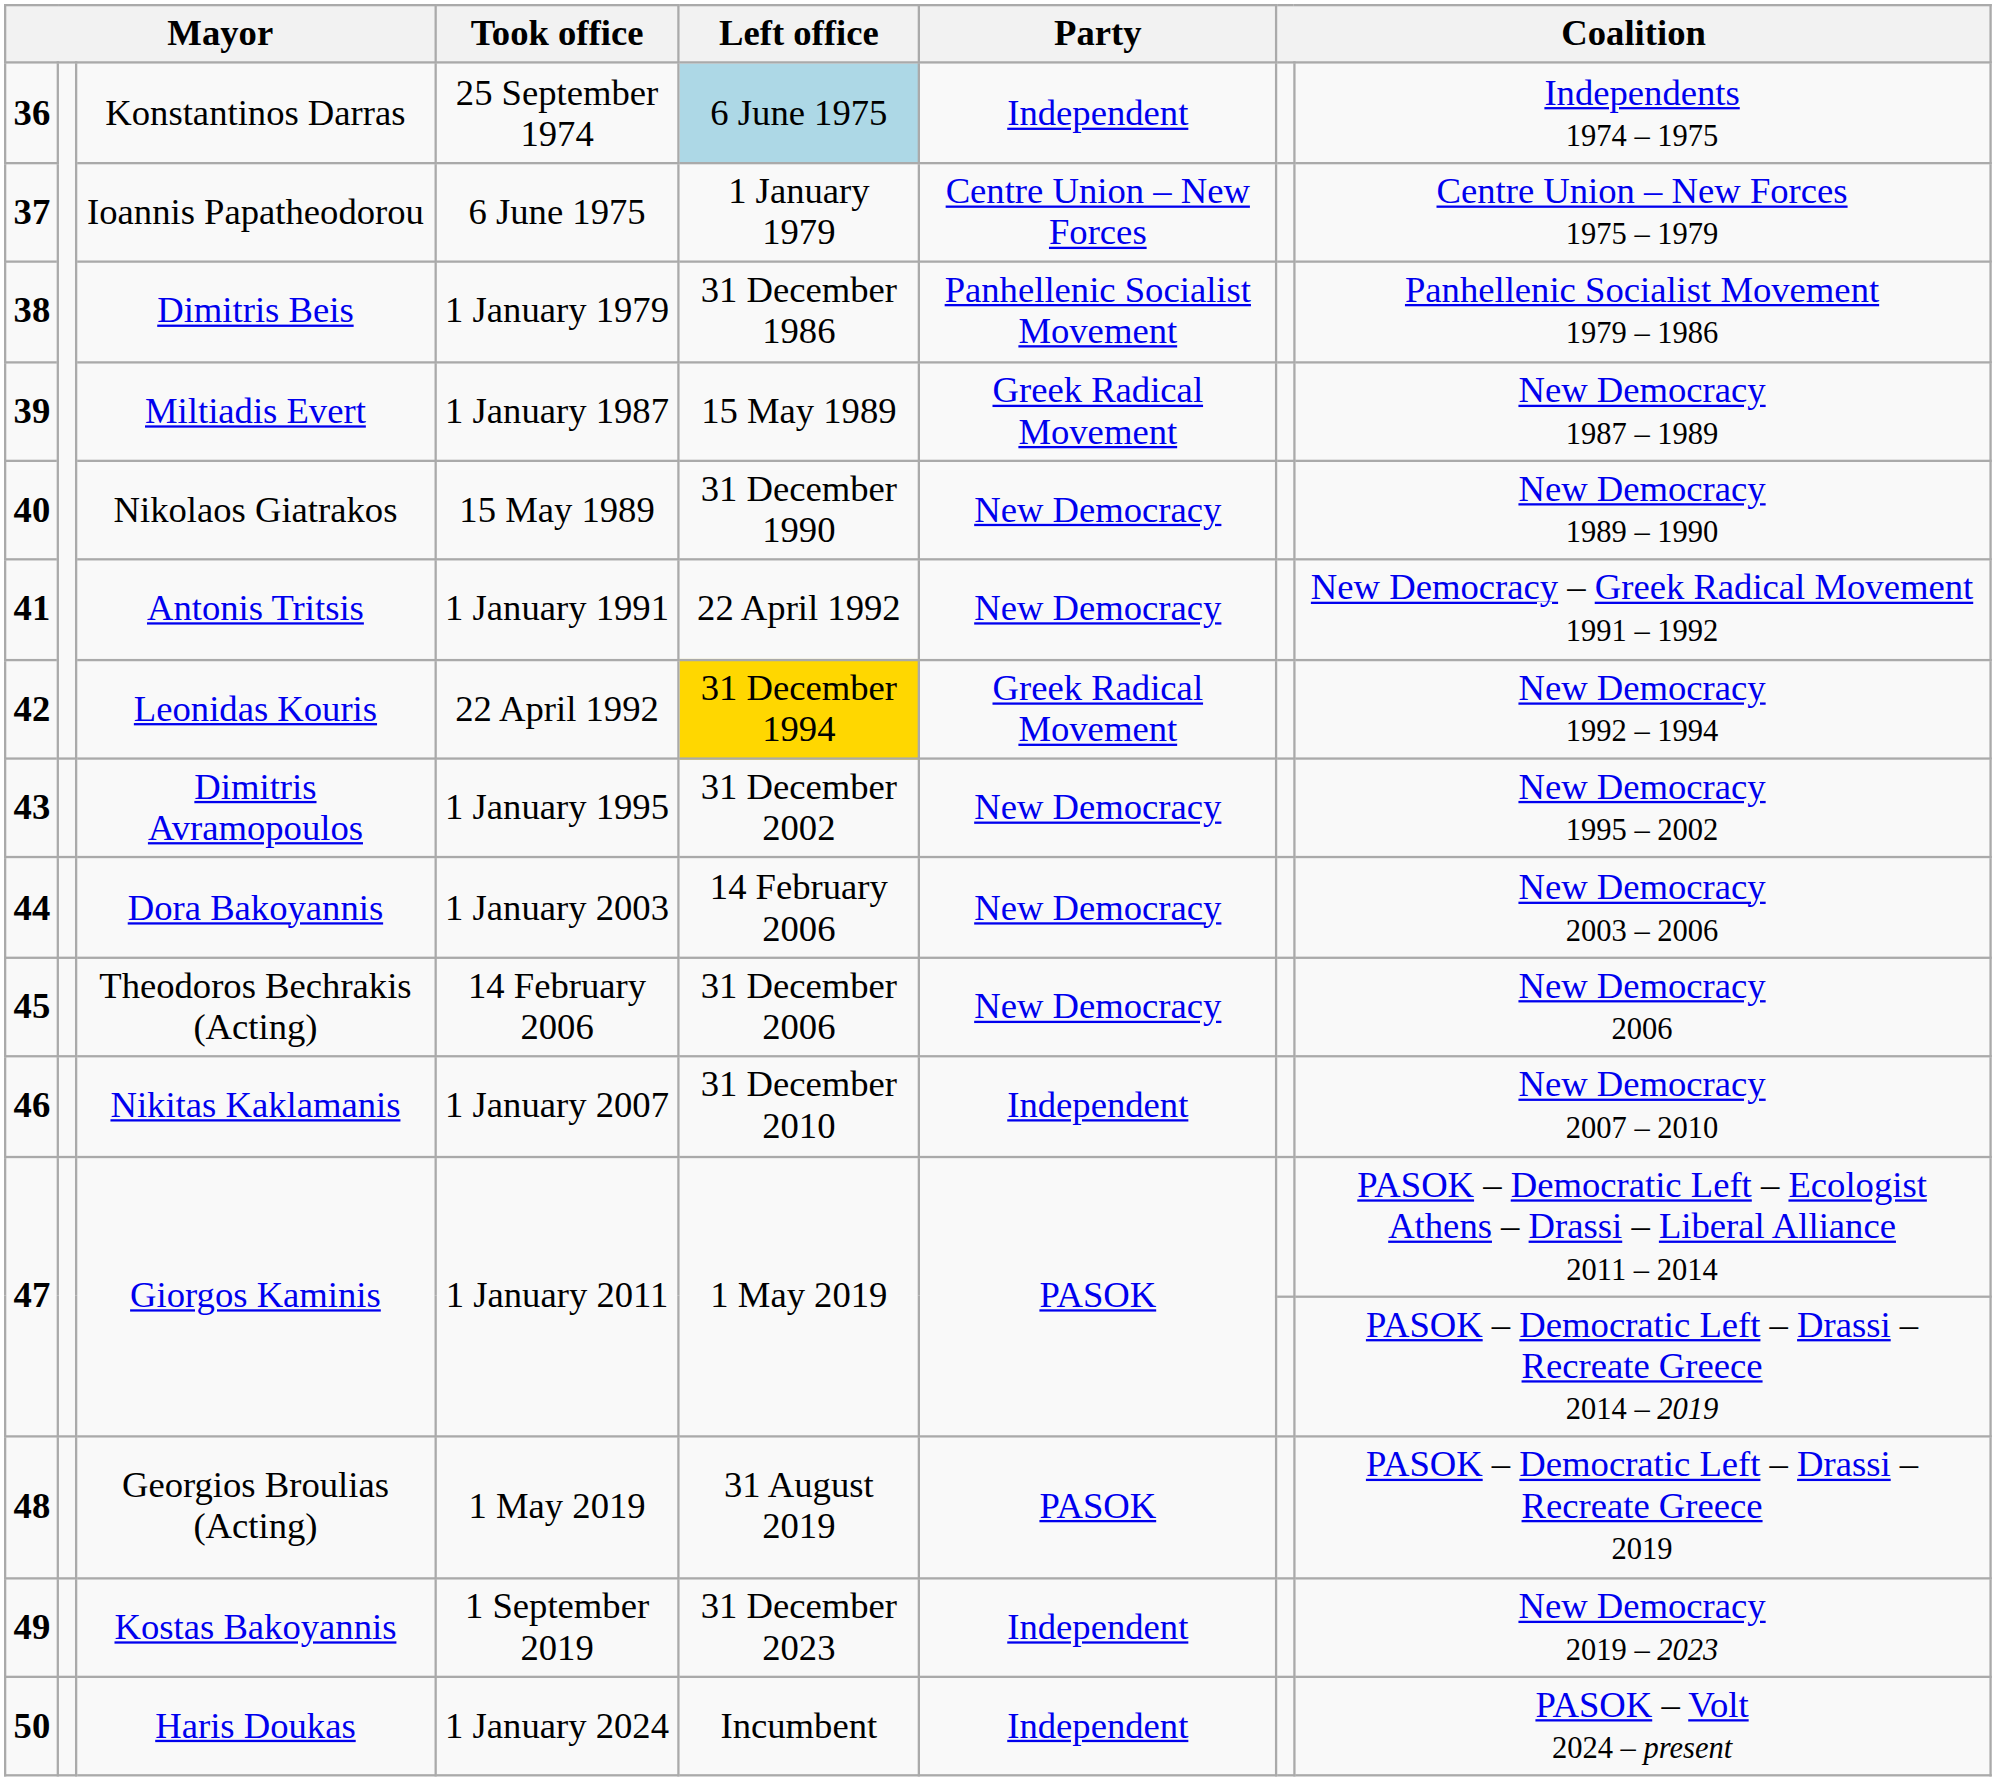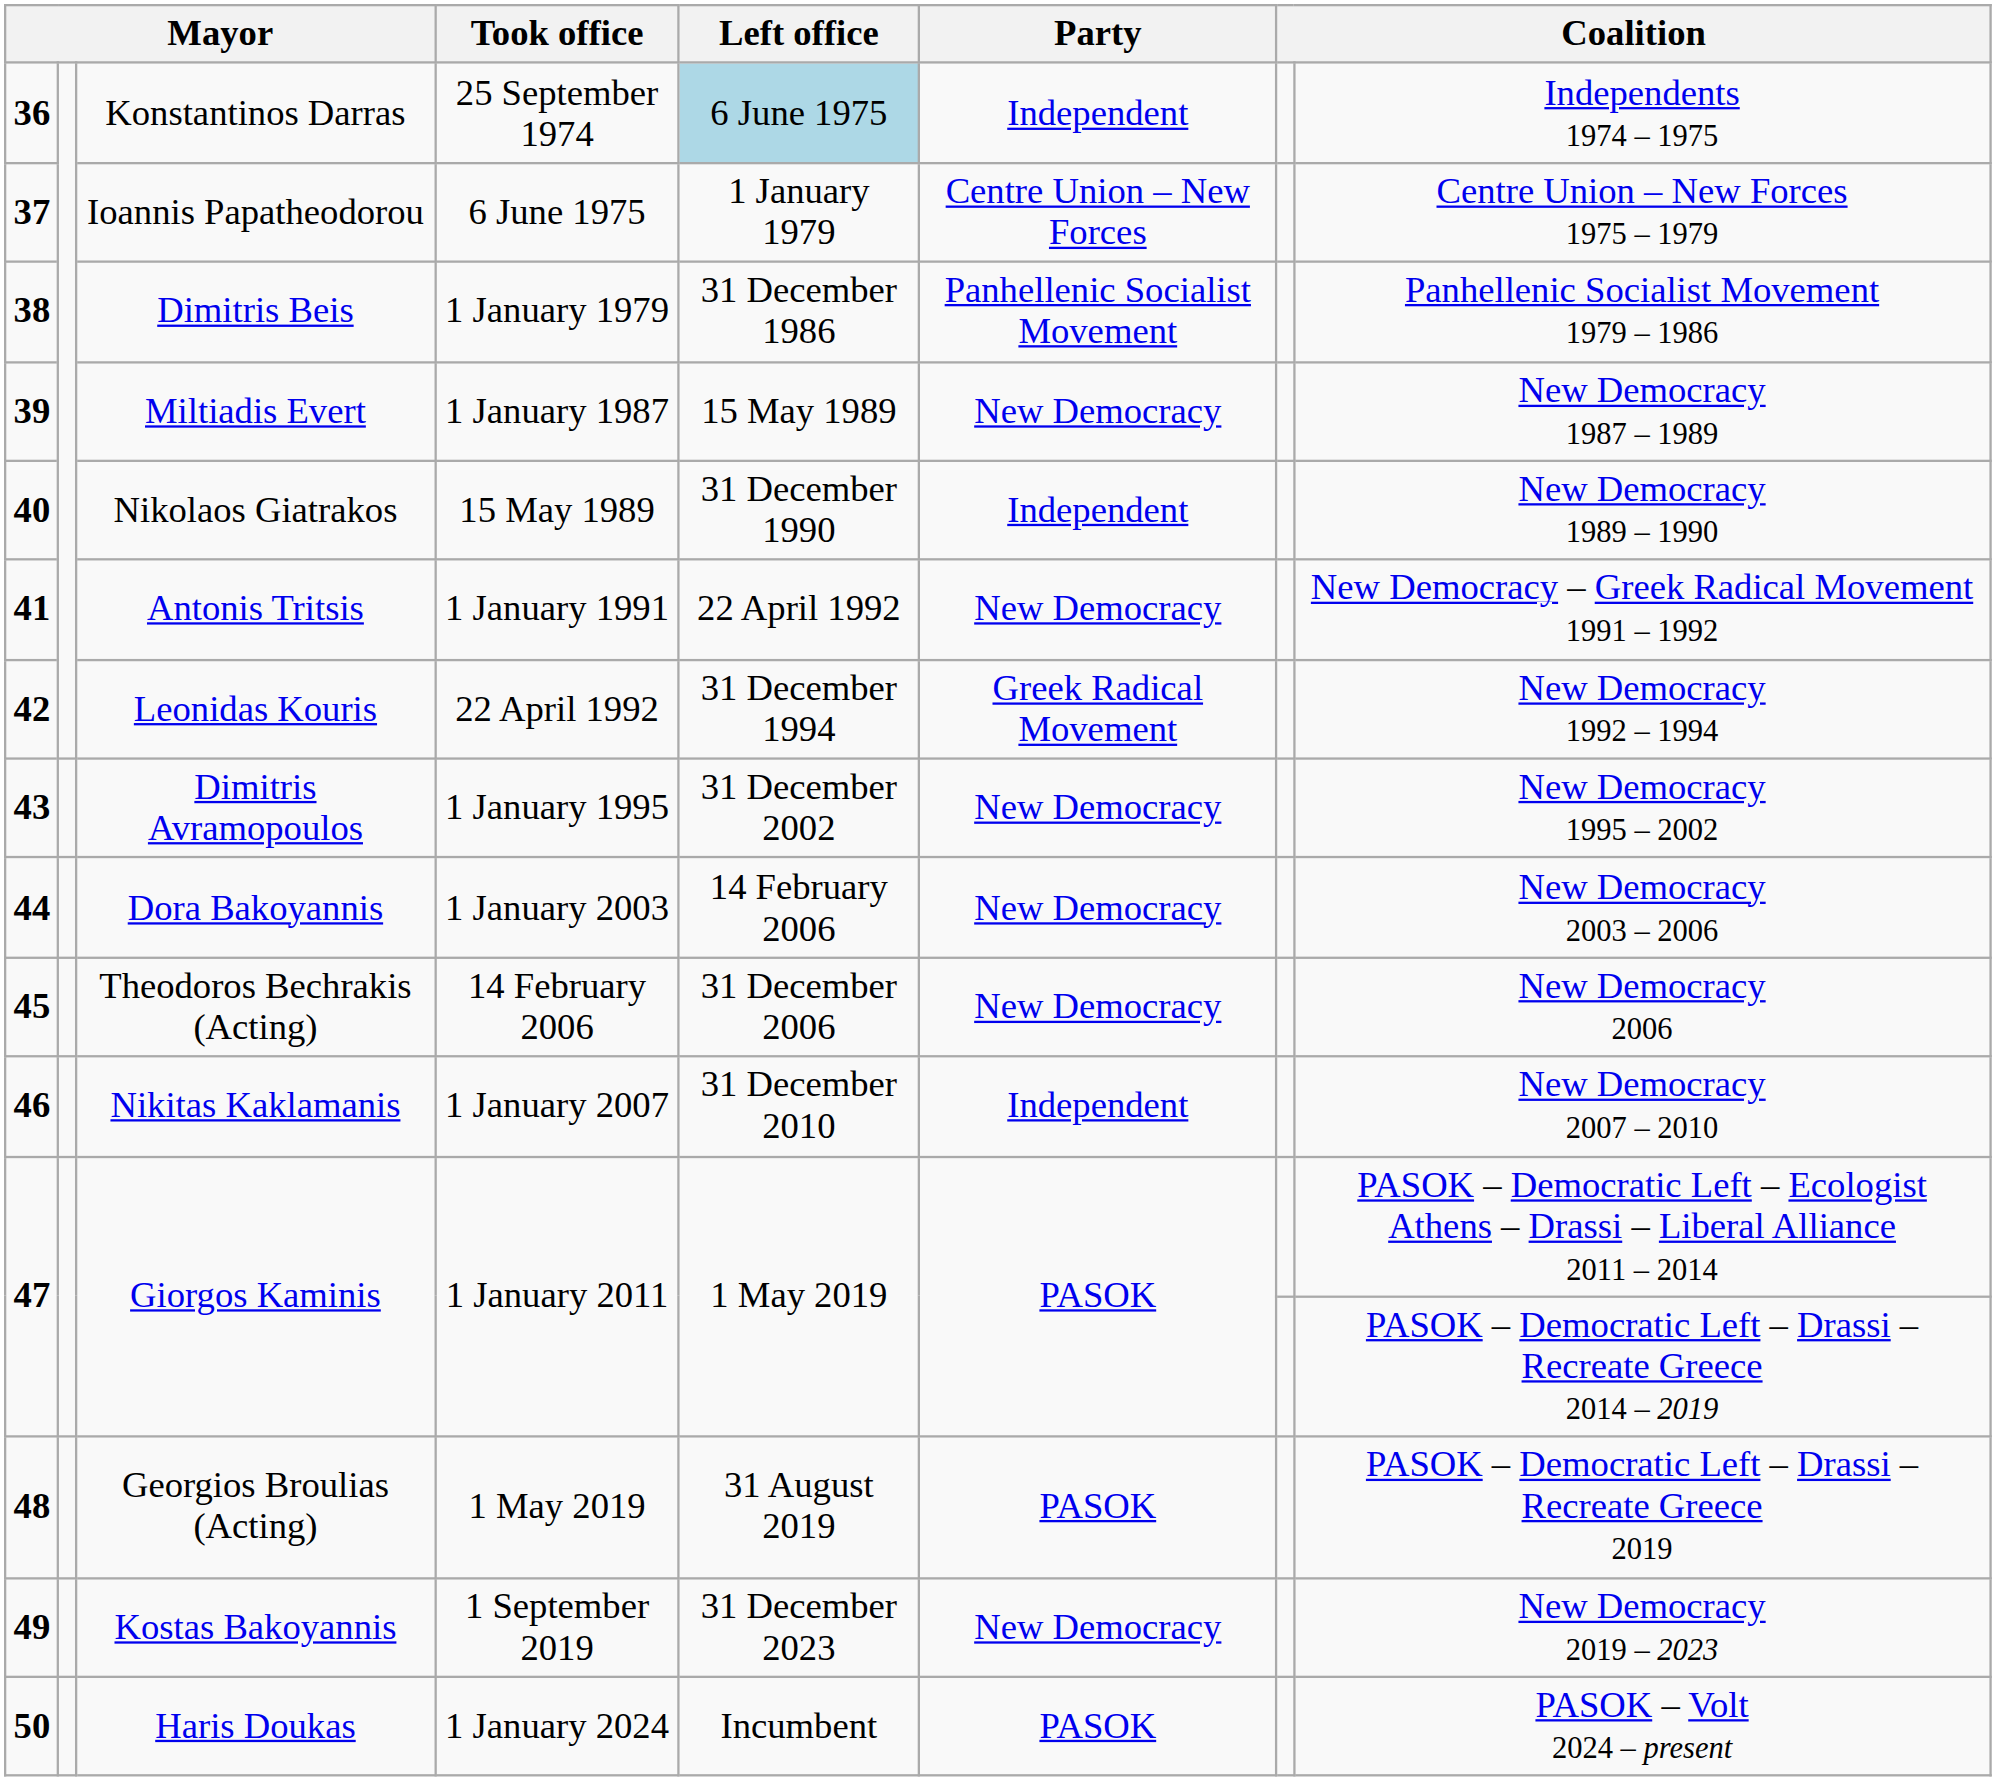(1098, 410) Greek Radical Movement -> (1098, 410) New Democracy
(1098, 509) New Democracy -> (1098, 509) Independent
(799, 708) gold background -> (799, 708) no background
(1098, 1626) Independent -> (1098, 1626) New Democracy
(1098, 1725) Independent -> (1098, 1725) PASOK
